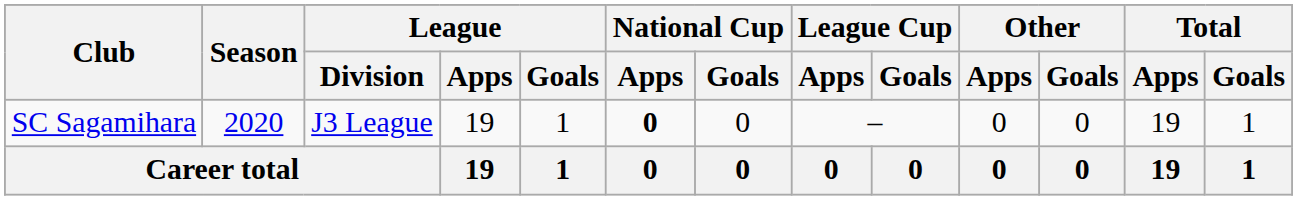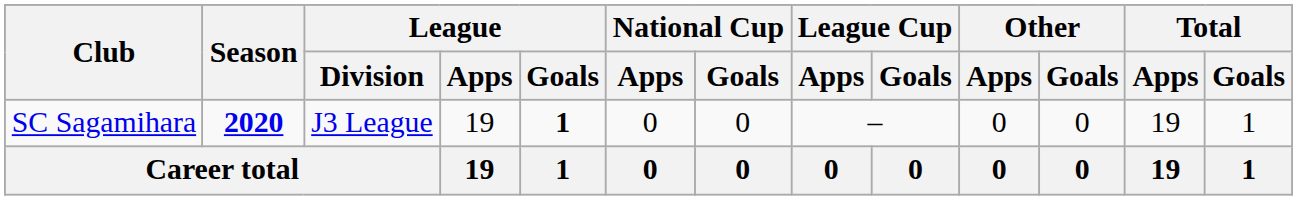(254, 122) normal -> (254, 122) bold
(563, 122) normal -> (563, 122) bold
(650, 122) bold -> (650, 122) normal
